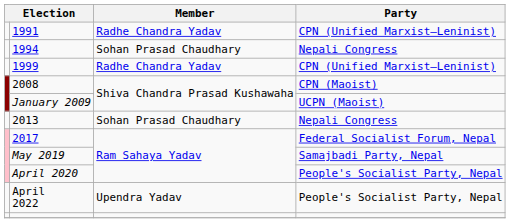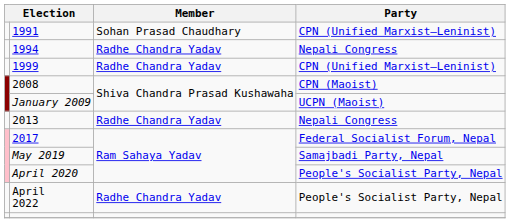(159, 31) Radhe Chandra Yadav -> (169, 31) Sohan Prasad Chaudhary
(169, 49) Sohan Prasad Chaudhary -> (159, 49) Radhe Chandra Yadav
(169, 120) Sohan Prasad Chaudhary -> (159, 120) Radhe Chandra Yadav
(139, 198) Upendra Yadav -> (159, 198) Radhe Chandra Yadav
